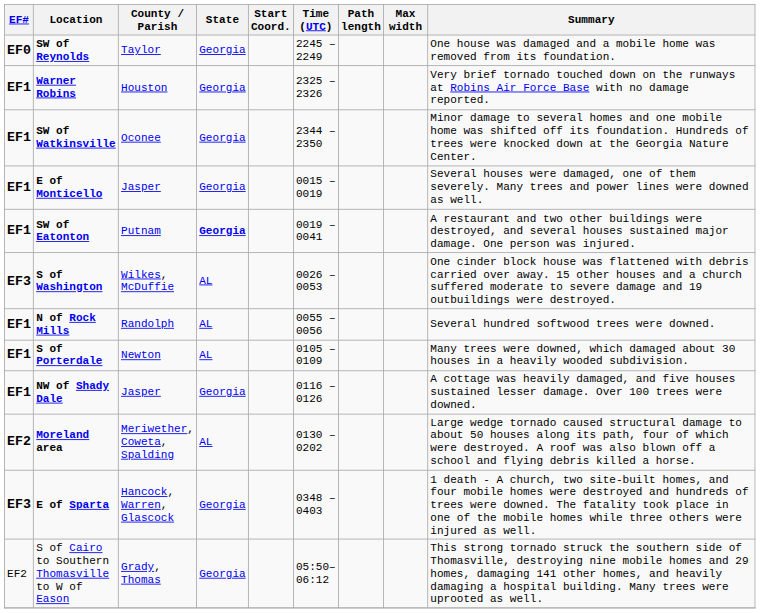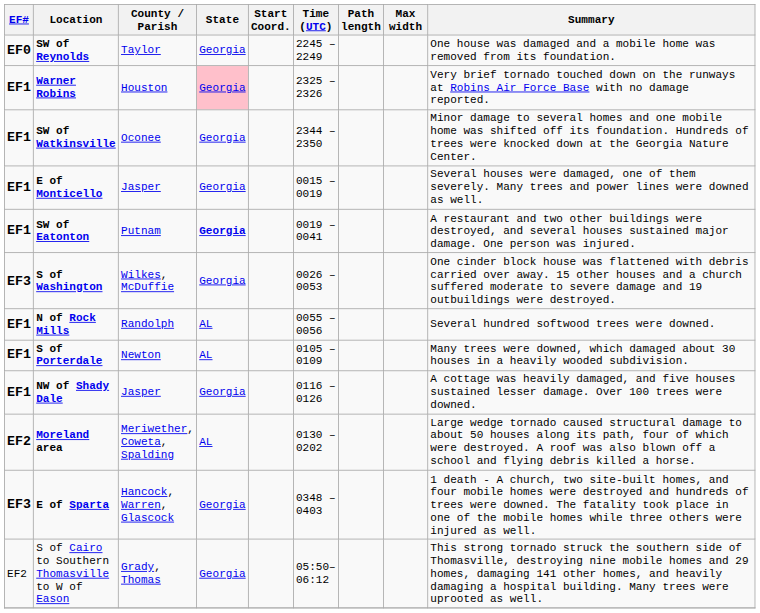(222, 88) no background -> (222, 88) pink background
(206, 281) AL -> (222, 281) Georgia
